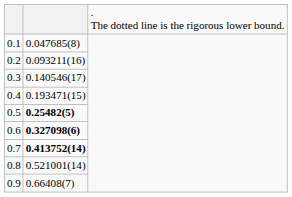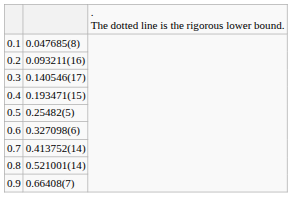(50, 113) bold -> (50, 113) normal
(53, 130) bold -> (53, 130) normal
(56, 148) bold -> (56, 148) normal
